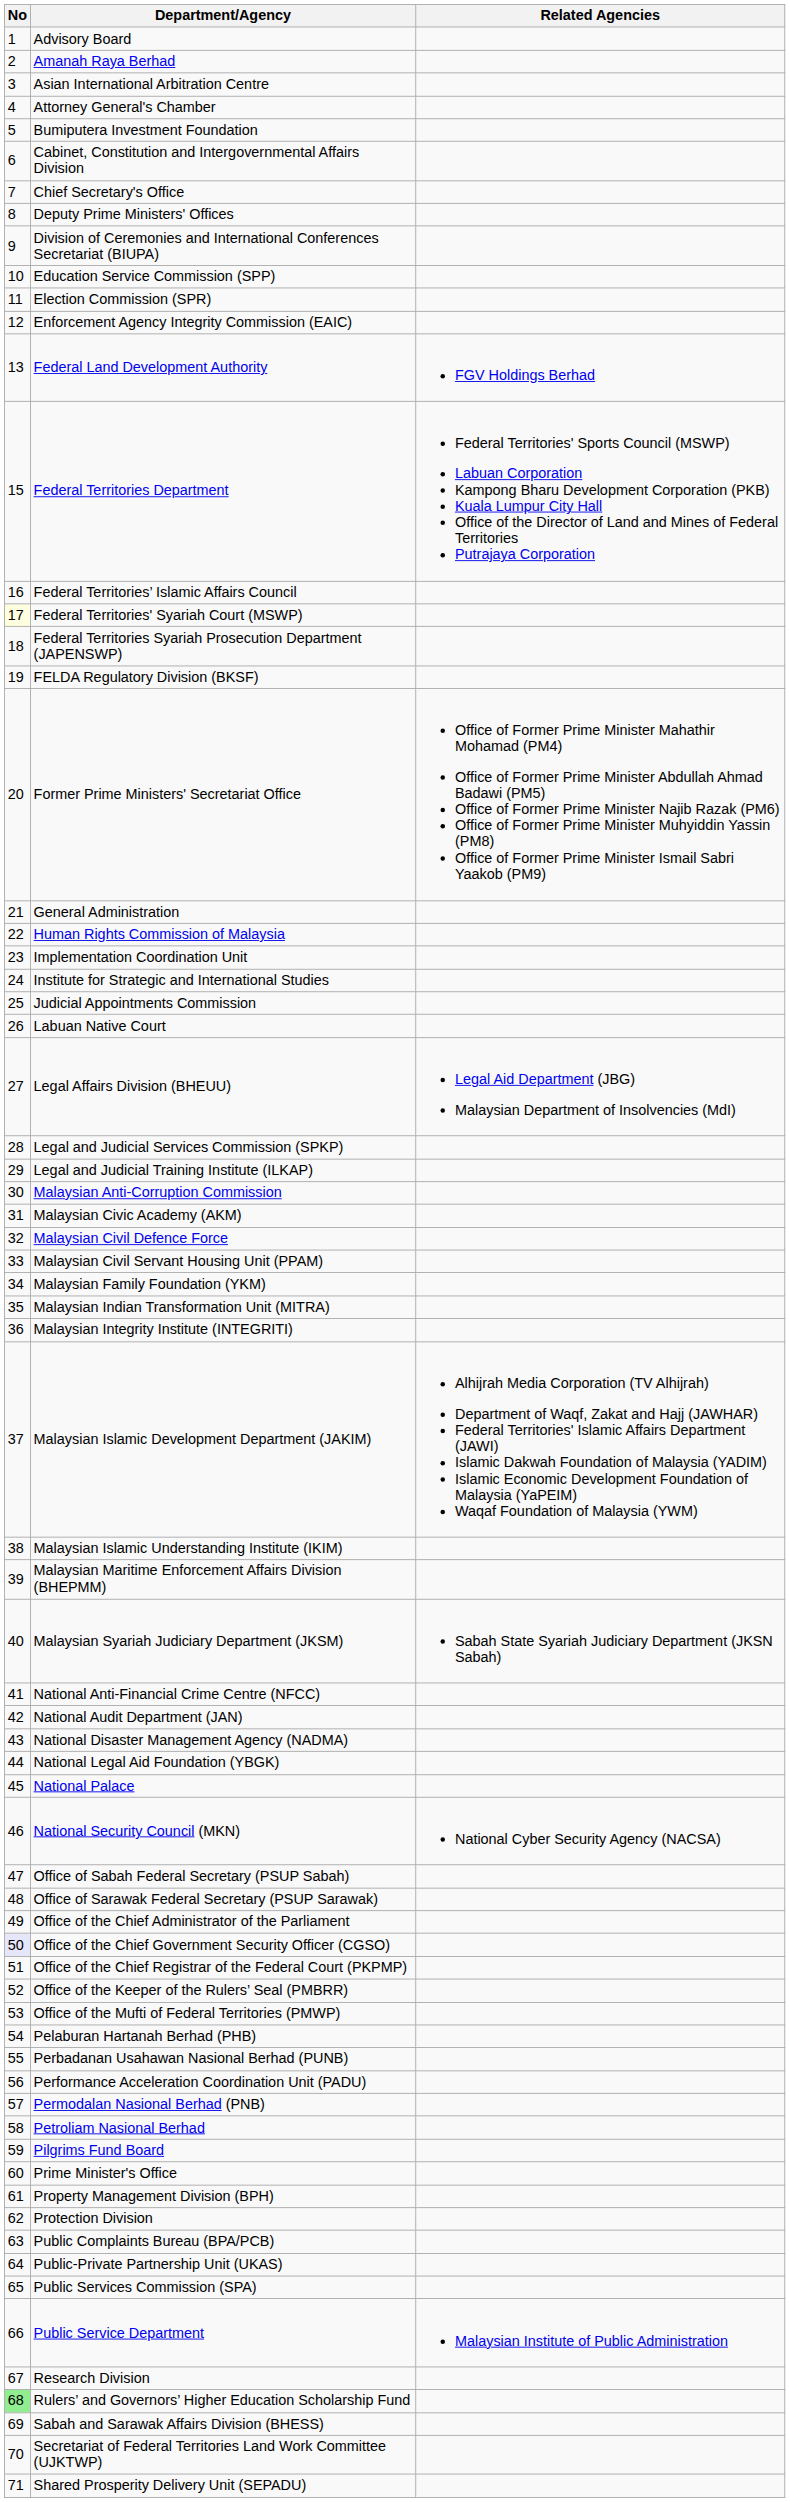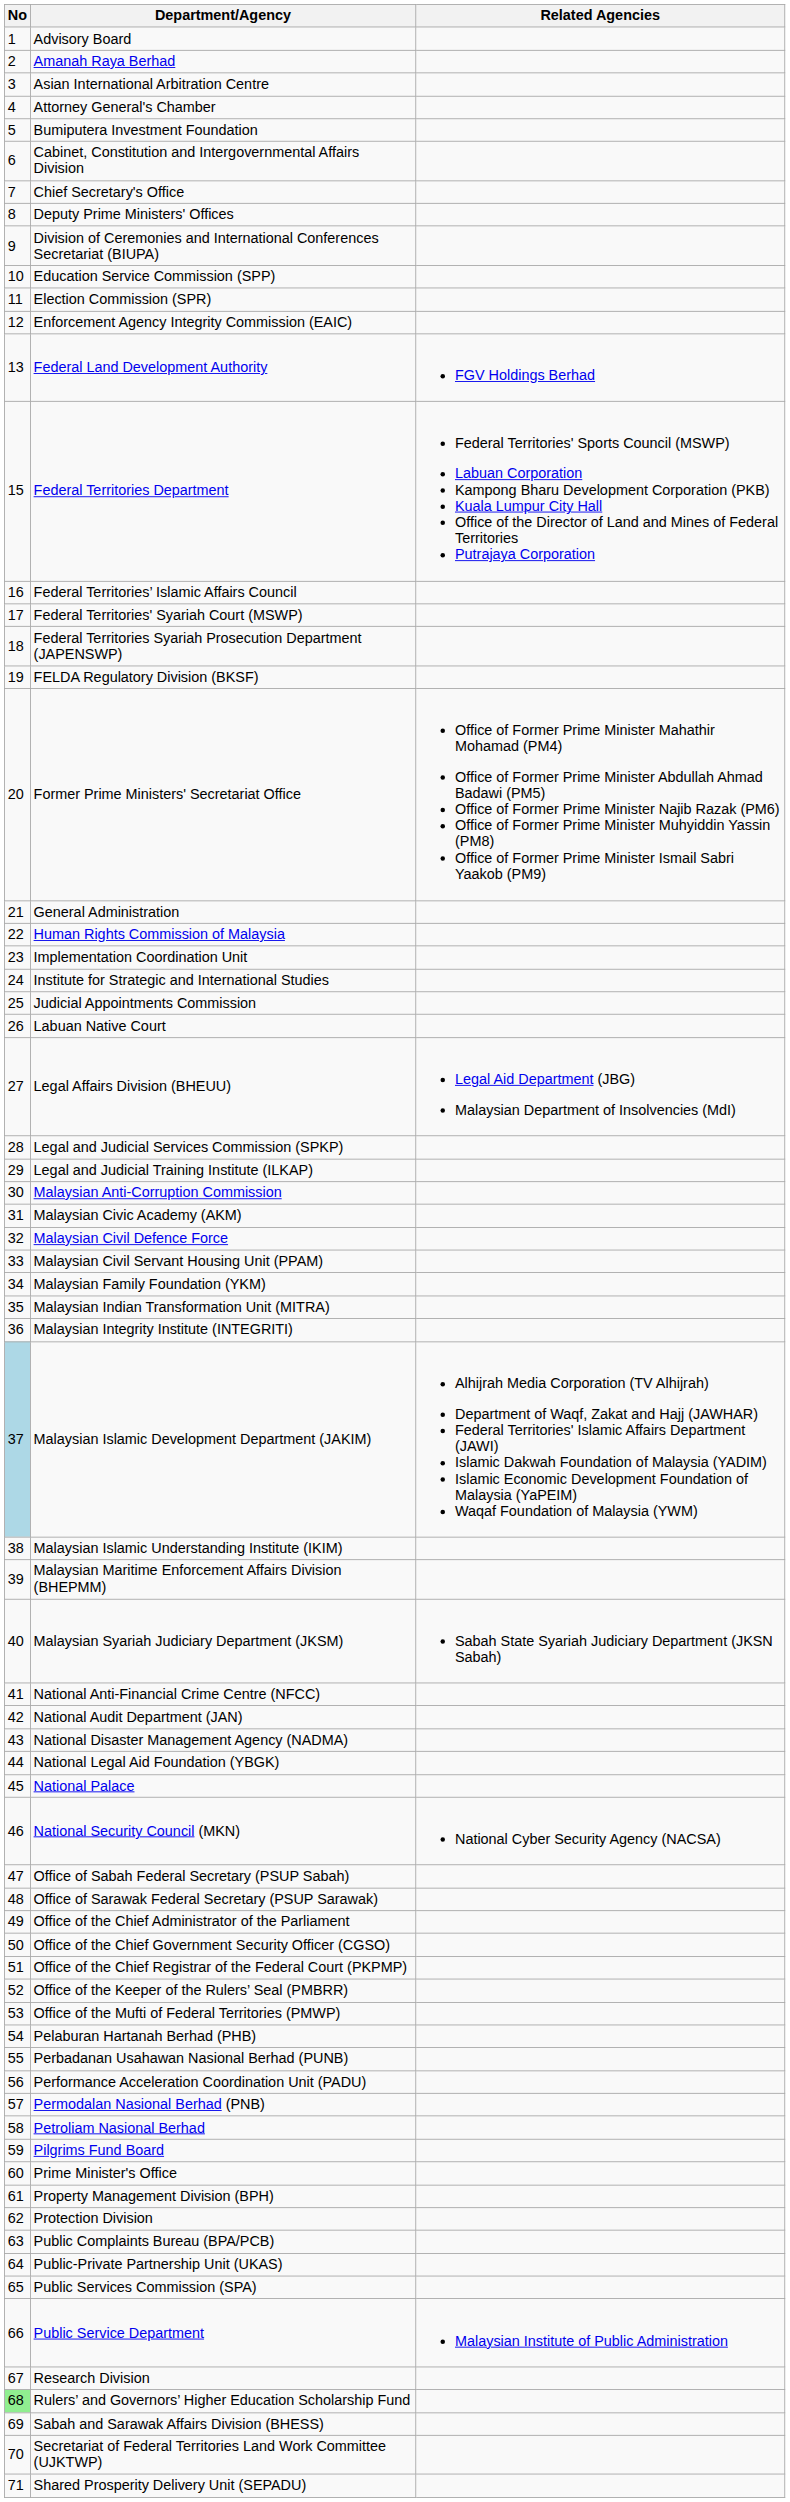(16, 615) lightyellow background -> (16, 615) no background
(16, 1439) no background -> (16, 1439) lightblue background
(16, 1944) lavender background -> (16, 1944) no background
